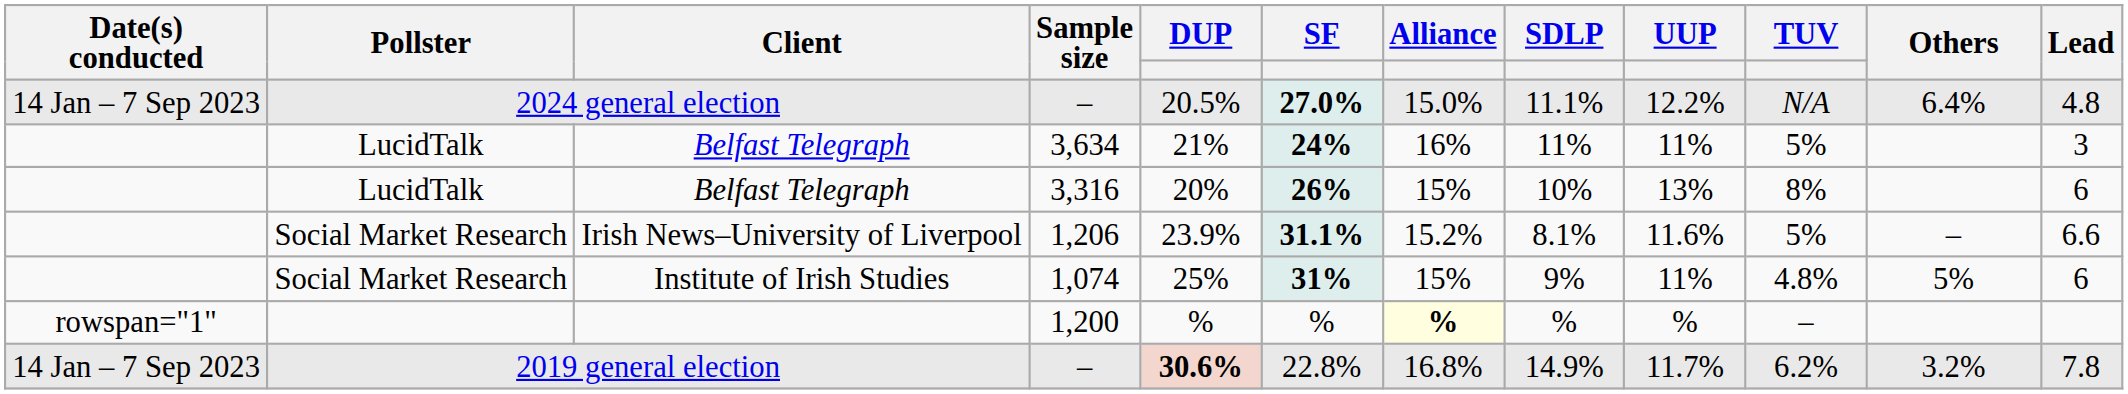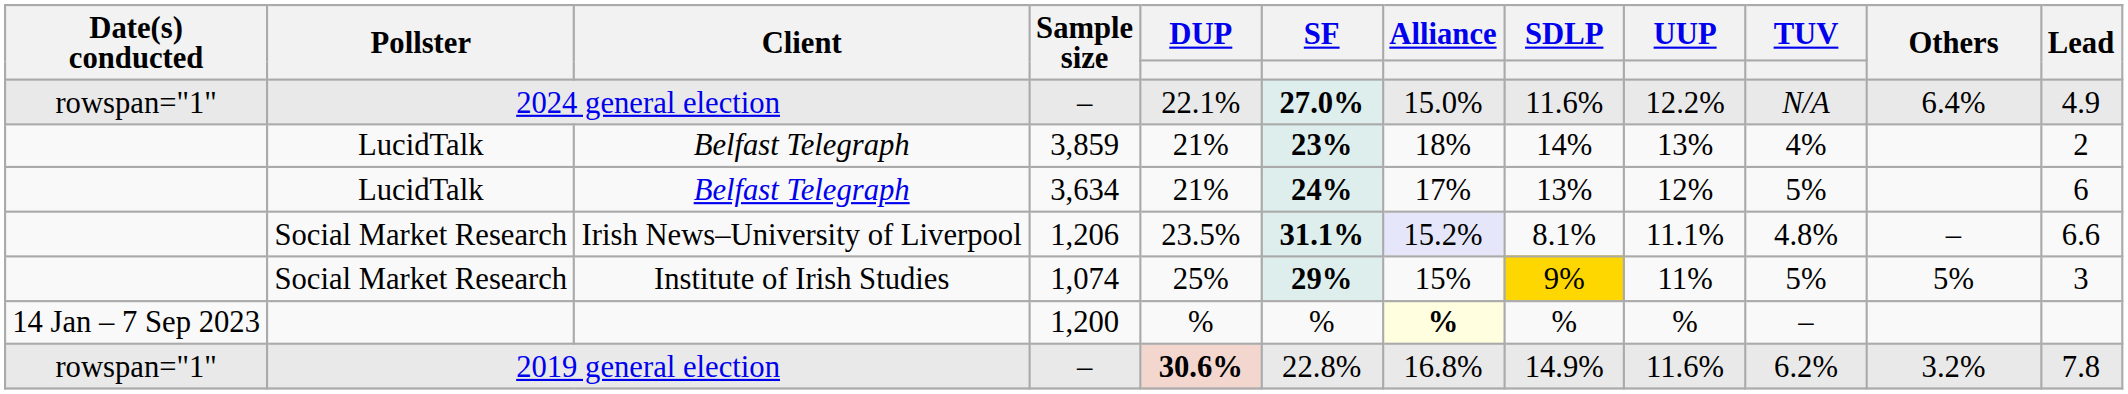(136, 102) 14 Jan – 7 Sep 2023 -> (136, 102) rowspan="1"
(1201, 102) 20.5% -> (1201, 102) 22.1%
(1564, 102) 11.1% -> (1564, 102) 11.6%
(2081, 102) 4.8 -> (2081, 102) 4.9
+ row: (802, 146)
(1443, 146) 16% -> (1443, 190) 17%
(1564, 146) 11% -> (1564, 190) 13%
(1685, 146) 11% -> (1685, 190) 12%
(2081, 146) 3 -> (2081, 190) 6
- row: (802, 190)
(1201, 234) 23.9% -> (1201, 234) 23.5%
(1443, 234) no background -> (1443, 234) lavender background
(1685, 234) 11.6% -> (1685, 234) 11.1%
(1806, 234) 5% -> (1806, 234) 4.8%
(1322, 278) 31% -> (1322, 278) 29%
(1564, 278) no background -> (1564, 278) gold background
(1806, 278) 4.8% -> (1806, 278) 5%
(2081, 278) 6 -> (2081, 278) 3
(136, 323) rowspan="1" -> (136, 323) 14 Jan – 7 Sep 2023
(136, 367) 14 Jan – 7 Sep 2023 -> (136, 367) rowspan="1"
(1685, 367) 11.7% -> (1685, 367) 11.6%
